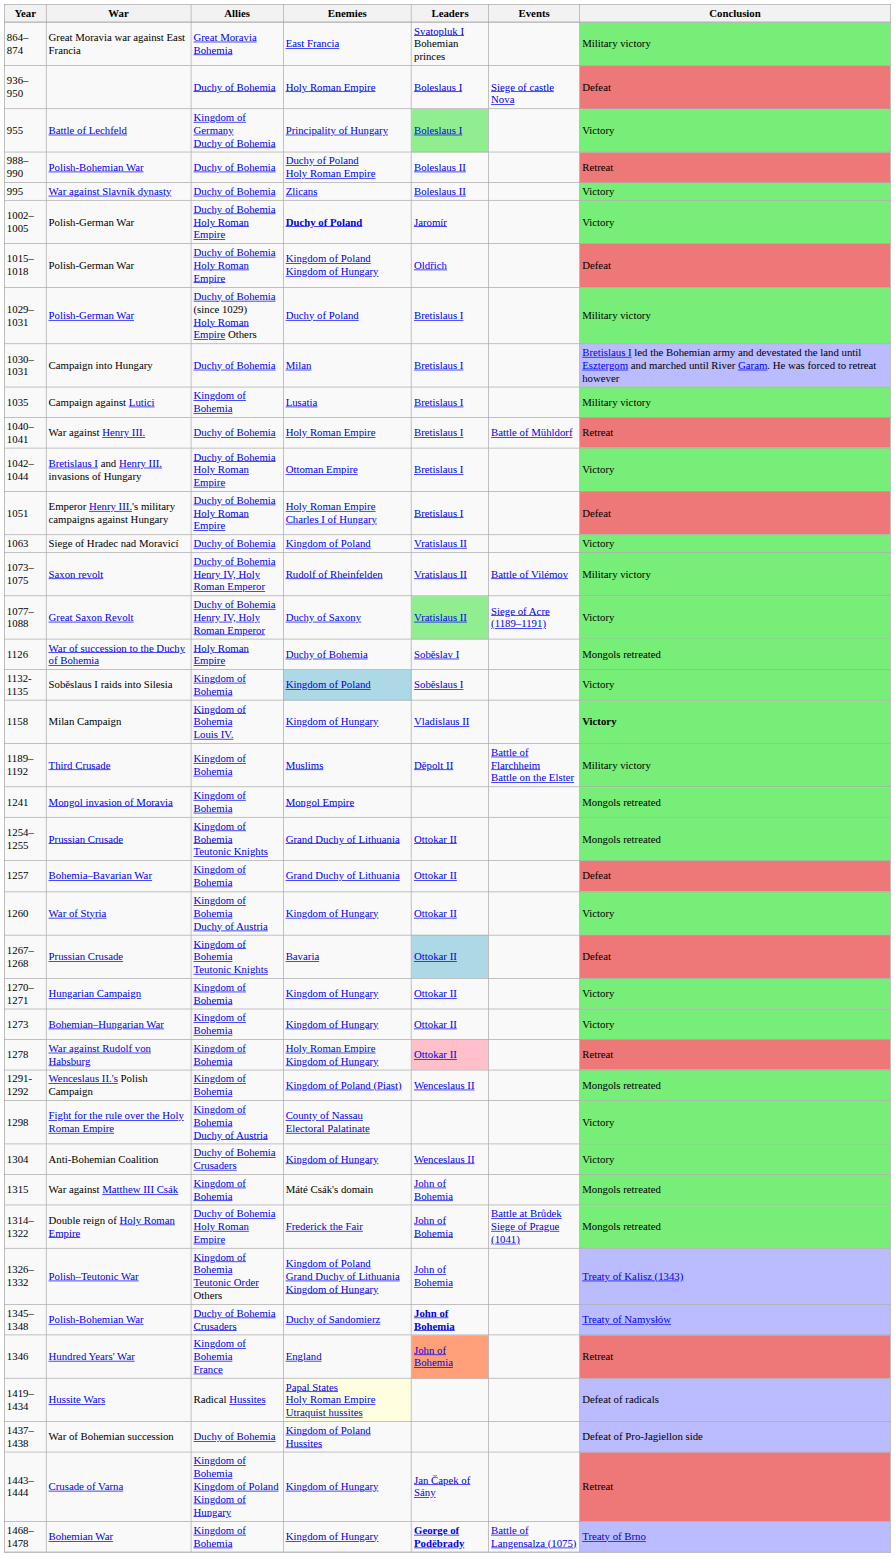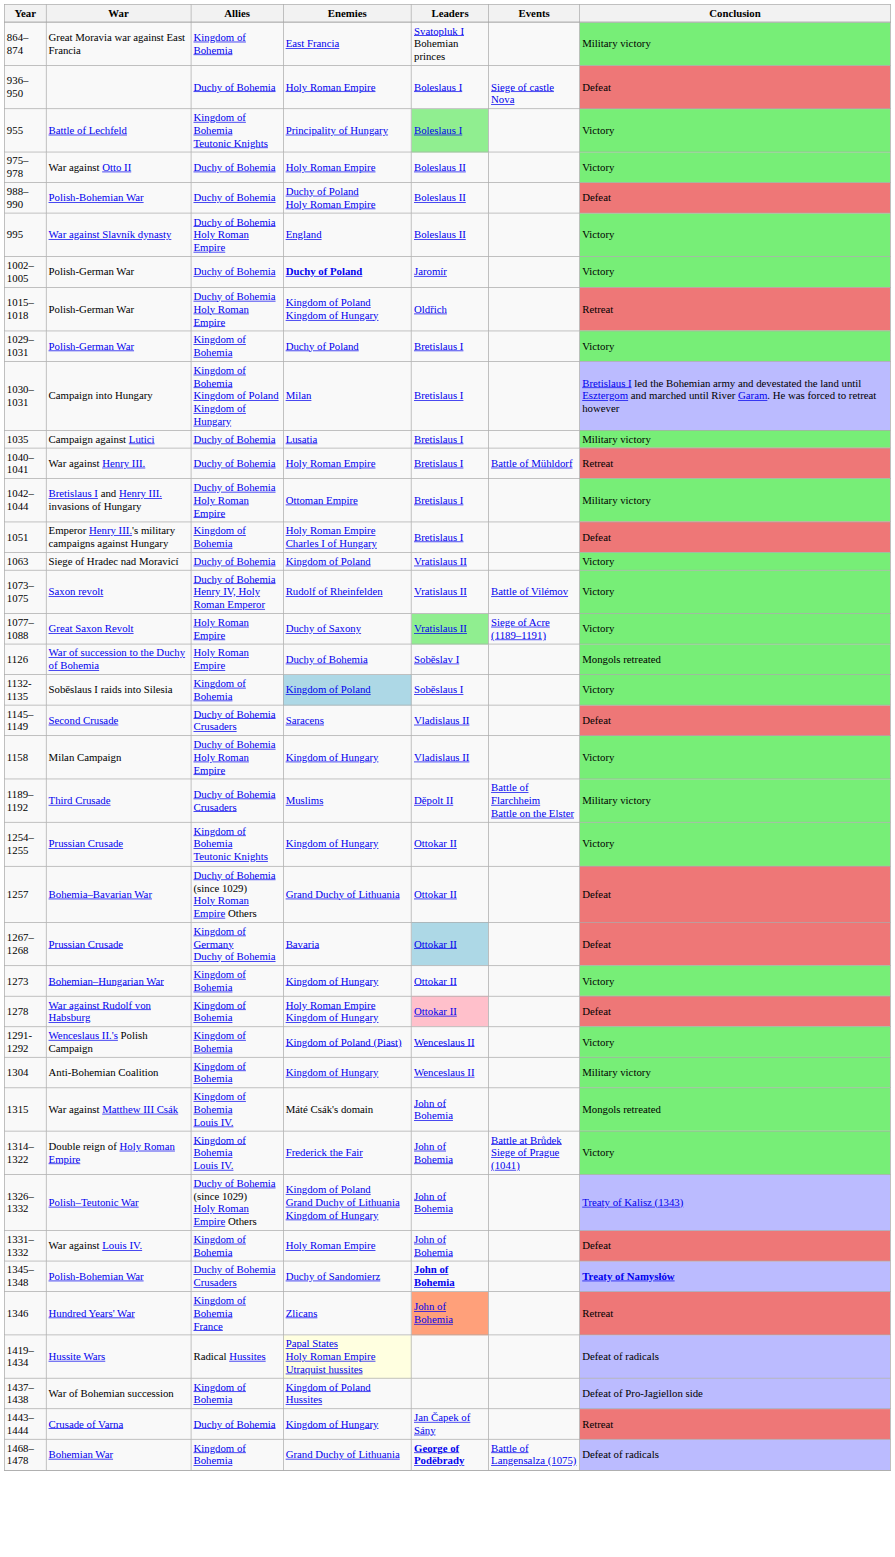(225, 44) Great Moravia Bohemia -> (220, 44) Kingdom of Bohemia
(235, 130) Kingdom of Germany Duchy of Bohemia -> (231, 130) Kingdom of Bohemia Teutonic Knights
+ row: (18, 167)
(598, 167) Retreat -> (597, 198) Defeat
(235, 192) Duchy of Bohemia -> (235, 235) Duchy of Bohemia Holy Roman Empire
(302, 192) Zlicans -> (304, 235) England
(235, 222) Duchy of Bohemia Holy Roman Empire -> (235, 272) Duchy of Bohemia
(597, 265) Defeat -> (598, 309) Retreat
(235, 315) Duchy of Bohemia (since 1029) Holy Roman Empire Others -> (220, 346) Kingdom of Bohemia
(616, 315) Military victory -> (598, 346) Victory
(235, 365) Duchy of Bohemia -> (236, 396) Kingdom of Bohemia Kingdom of Poland Kingdom of Hungary
(220, 402) Kingdom of Bohemia -> (235, 439) Duchy of Bohemia
(598, 469) Victory -> (616, 500) Military victory
(235, 513) Duchy of Bohemia Holy Roman Empire -> (220, 537) Kingdom of Bohemia
(616, 574) Military victory -> (598, 592) Victory
(235, 617) Duchy of Bohemia Henry IV, Holy Roman Emperor -> (221, 629) Holy Roman Empire
+ row: (20, 720)
(220, 722) Kingdom of Bohemia Louis IV. -> (235, 757) Duchy of Bohemia Holy Roman Empire
(599, 722) bold -> (598, 757) normal
(220, 765) Kingdom of Bohemia -> (235, 801) Duchy of Bohemia Crusaders
- row: (18, 802)
(343, 839) Grand Duchy of Lithuania -> (332, 844) Kingdom of Hungary
(622, 839) Mongols retreated -> (598, 844) Victory
(220, 876) Kingdom of Bohemia -> (235, 894) Duchy of Bohemia (since 1029) Holy Roman Empire Others
- row: (18, 913)
(231, 956) Kingdom of Bohemia Teutonic Knights -> (235, 944) Kingdom of Germany Duchy of Bohemia
- row: (20, 993)
(598, 1054) Retreat -> (597, 1011) Defeat
(622, 1085) Mongols retreated -> (598, 1042) Victory
- row: (18, 1122)
(235, 1159) Duchy of Bohemia Crusaders -> (220, 1072) Kingdom of Bohemia
(598, 1159) Victory -> (616, 1072) Military victory
(220, 1190) Kingdom of Bohemia -> (220, 1109) Kingdom of Bohemia Louis IV.
(235, 1227) Duchy of Bohemia Holy Roman Empire -> (220, 1153) Kingdom of Bohemia Louis IV.
(622, 1227) Mongols retreated -> (598, 1153) Victory
(226, 1276) Kingdom of Bohemia Teutonic Order Others -> (235, 1202) Duchy of Bohemia (since 1029) Holy Roman Empire Others
+ row: (20, 1246)
(627, 1320) normal -> (628, 1276) bold
(304, 1357) England -> (302, 1313) Zlicans
(235, 1437) Duchy of Bohemia -> (220, 1394) Kingdom of Bohemia
(236, 1487) Kingdom of Bohemia Kingdom of Poland Kingdom of Hungary -> (235, 1424) Duchy of Bohemia
(332, 1536) Kingdom of Hungary -> (343, 1455) Grand Duchy of Lithuania
(614, 1536) Treaty of Brno -> (621, 1455) Defeat of radicals
